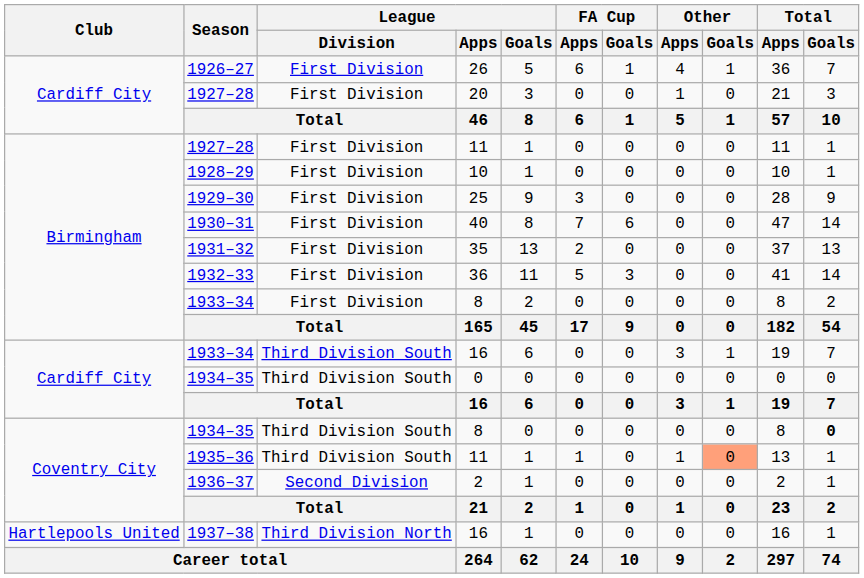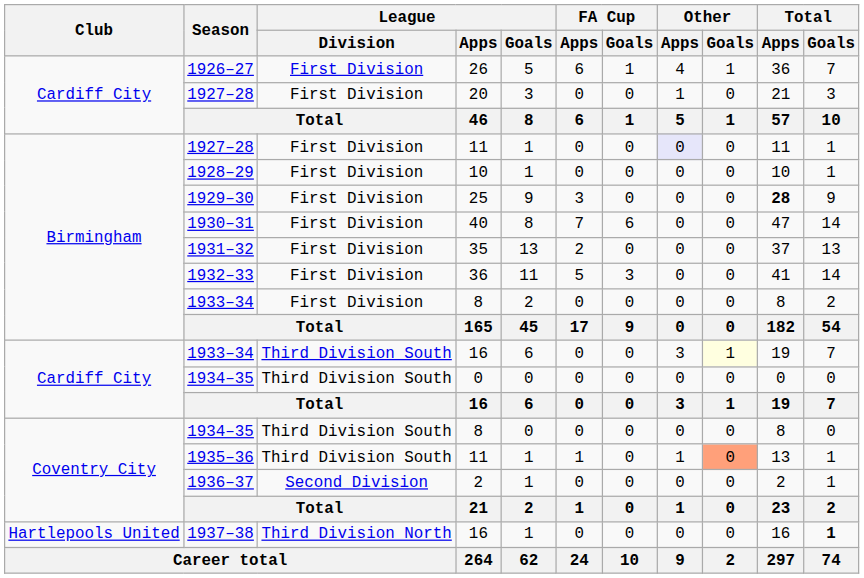(680, 147) no background -> (680, 147) lavender background
(781, 198) normal -> (781, 198) bold
(730, 354) no background -> (730, 354) lightyellow background
(831, 431) bold -> (831, 431) normal
(831, 535) normal -> (831, 535) bold
